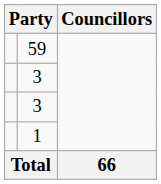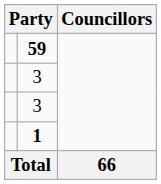(37, 48) normal -> (37, 48) bold
(37, 135) normal -> (37, 135) bold
